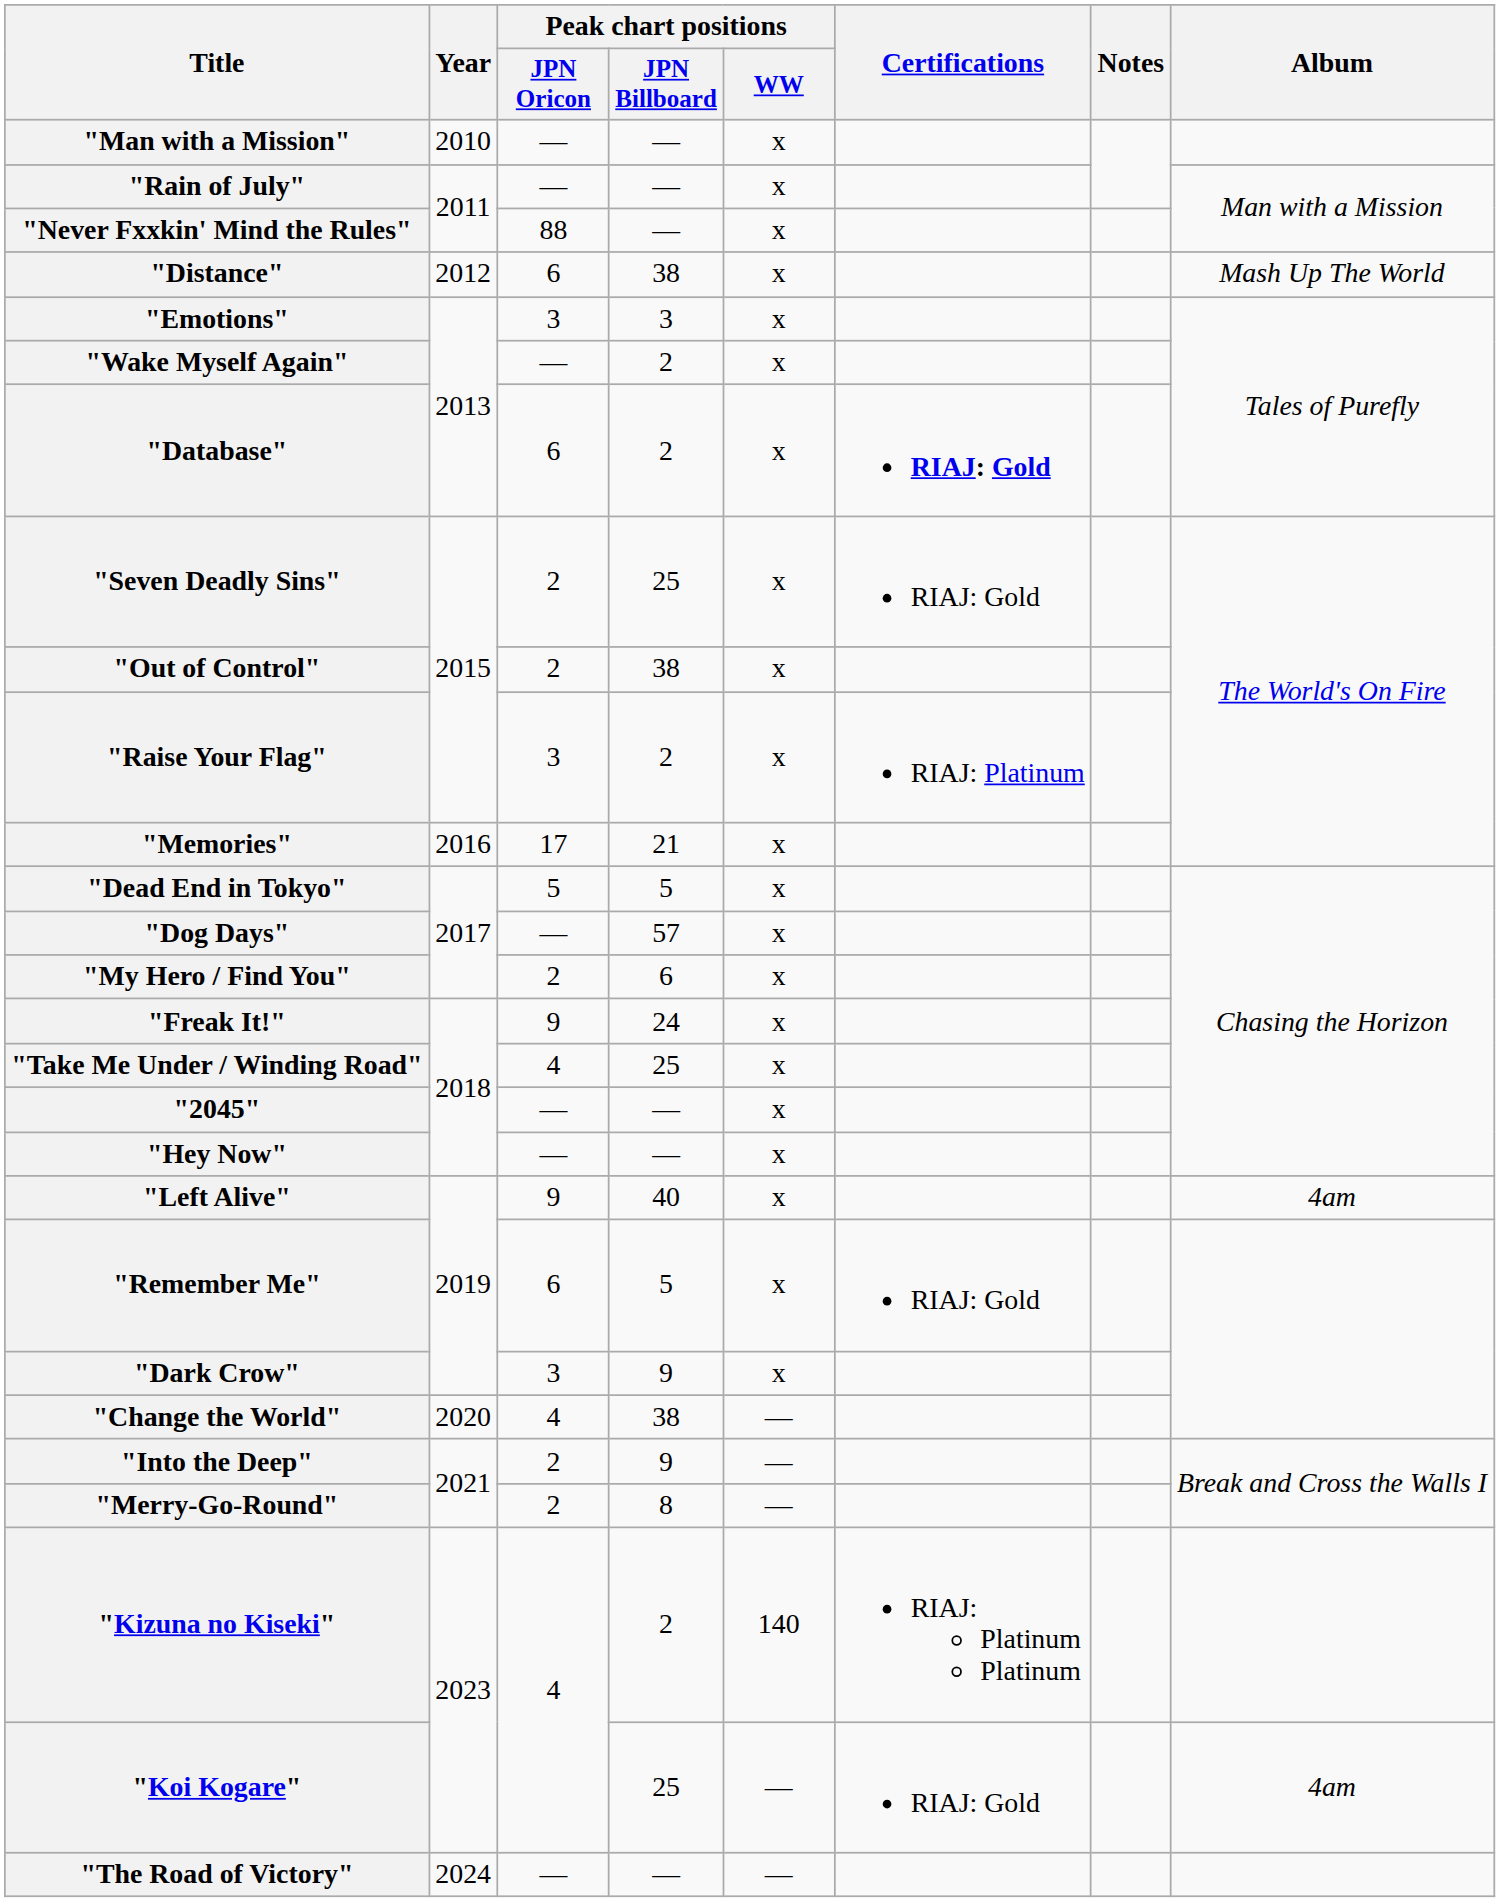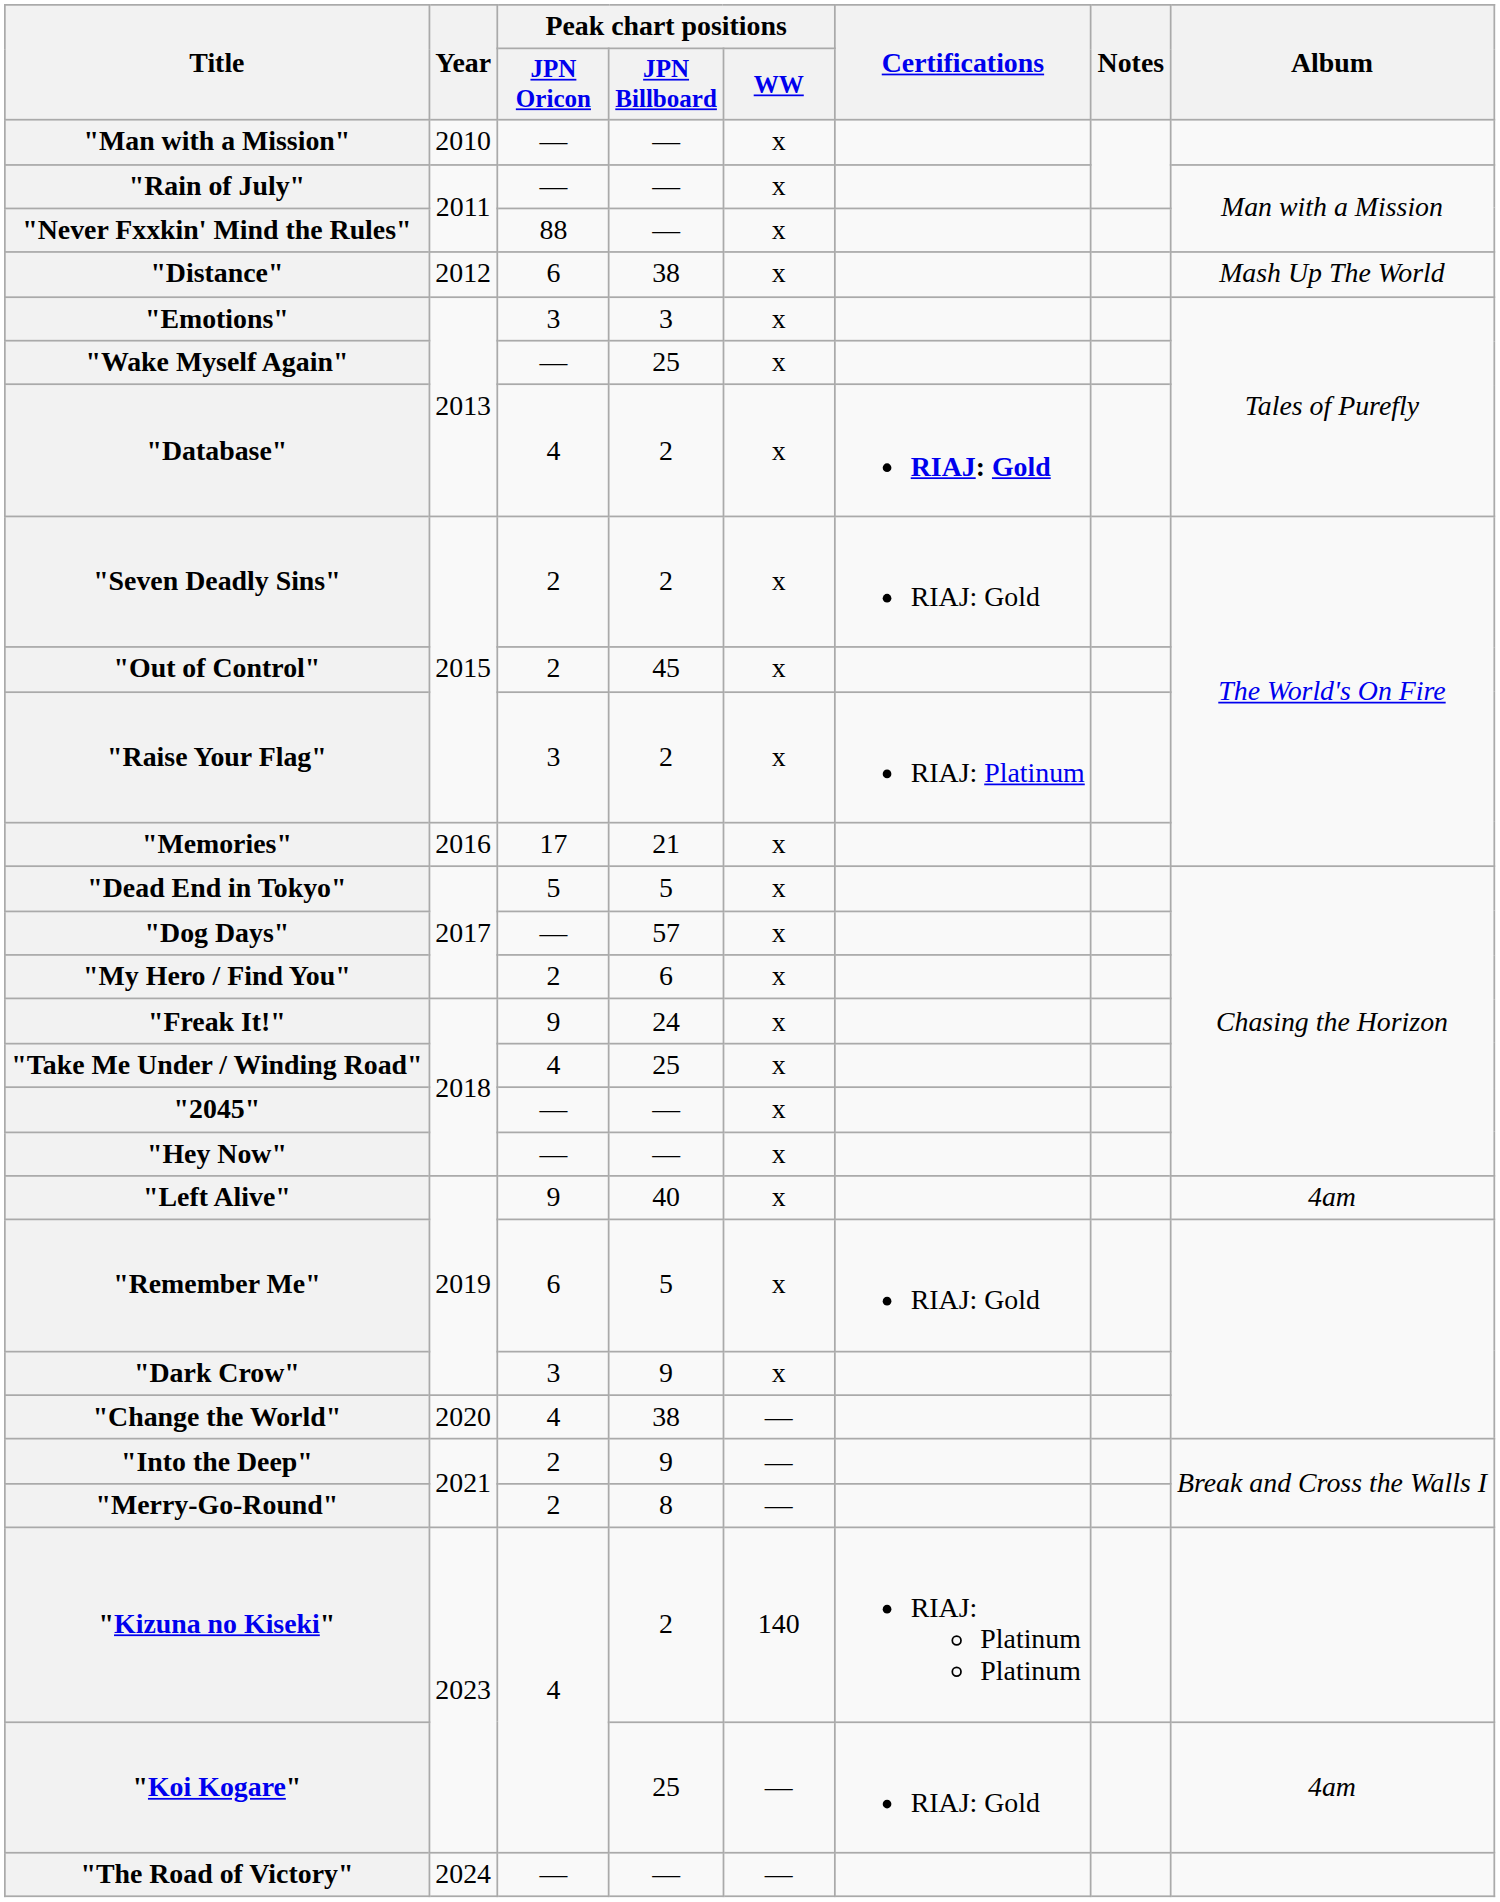(666, 362) 2 -> (666, 362) 25
(553, 450) 6 -> (553, 450) 4
(666, 581) 25 -> (666, 581) 2
(666, 668) 38 -> (666, 668) 45
